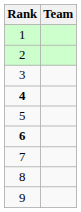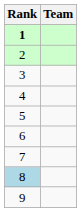(22, 34) normal -> (22, 34) bold
(22, 95) bold -> (22, 95) normal
(22, 136) bold -> (22, 136) normal
(22, 177) no background -> (22, 177) lightblue background
